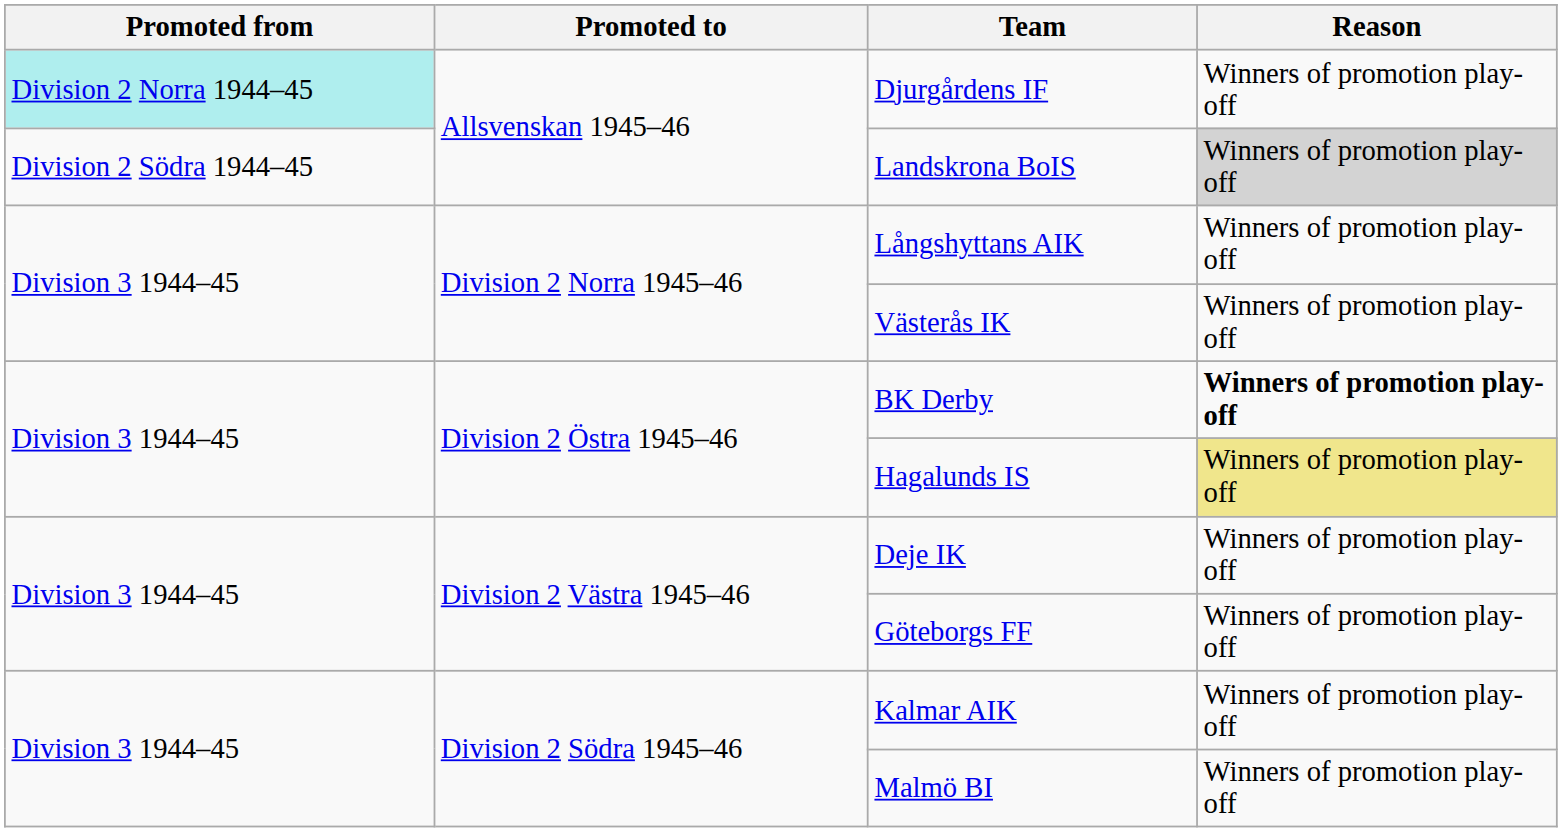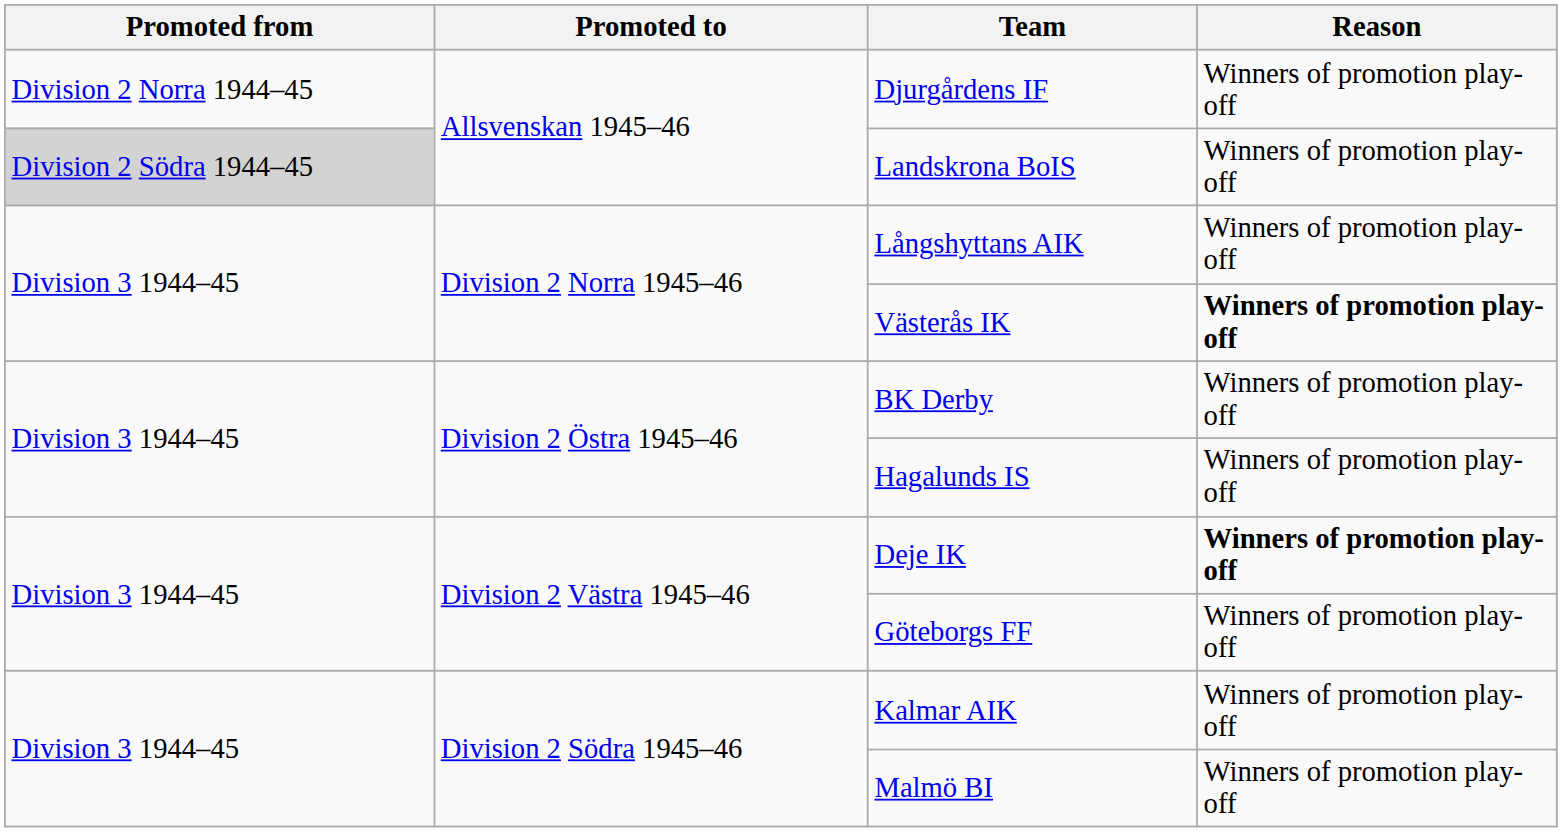(162, 88) paleturquoise background -> (162, 88) no background
(162, 166) no background -> (162, 166) lightgrey background
(1363, 166) lightgrey background -> (1363, 166) no background
(1363, 321) normal -> (1374, 321) bold
(1374, 399) bold -> (1363, 399) normal
(1363, 476) khaki background -> (1363, 476) no background
(1363, 554) normal -> (1374, 554) bold
